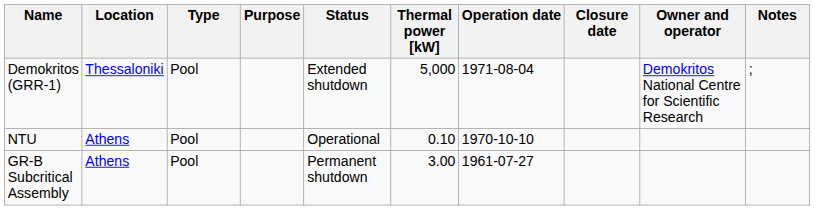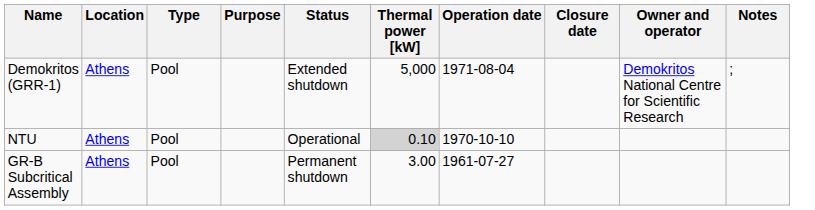(125, 69) Thessaloniki -> (107, 69) Athens
(442, 139) no background -> (422, 139) lightgrey background
